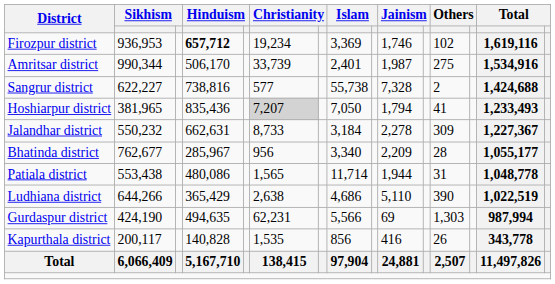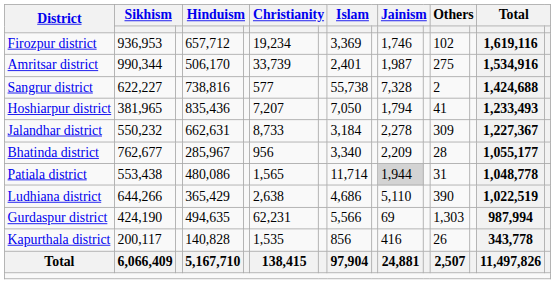(208, 43) bold -> (208, 43) normal
(268, 109) lightgrey background -> (268, 109) no background
(396, 174) no background -> (396, 174) lightgrey background
